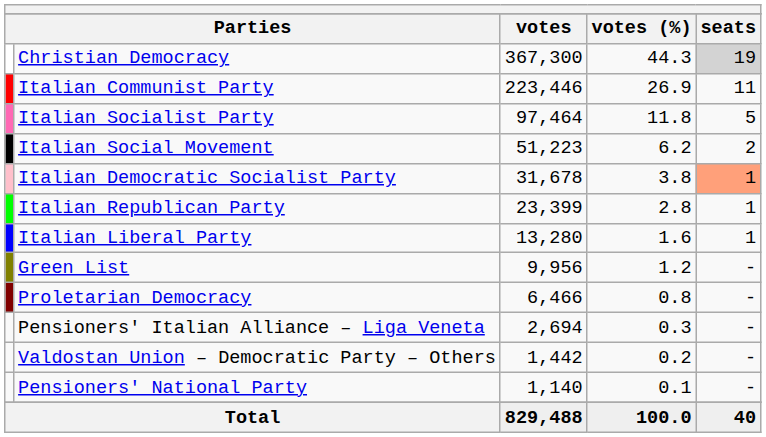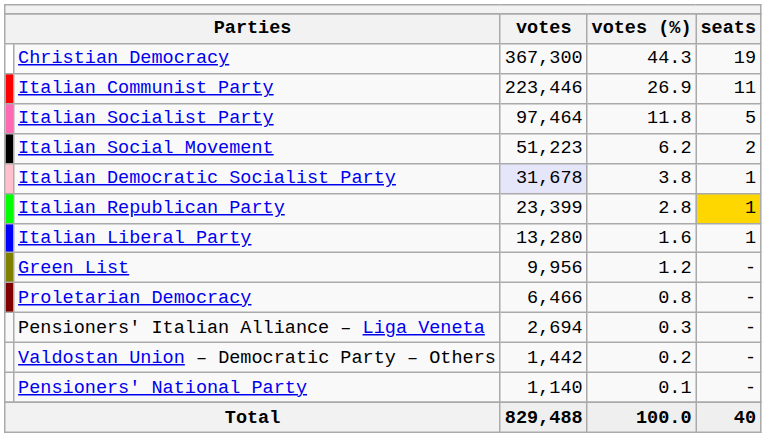(745, 59) lightgrey background -> (745, 59) no background
(549, 178) no background -> (549, 178) lavender background
(750, 178) lightsalmon background -> (750, 178) no background
(750, 208) no background -> (750, 208) gold background
